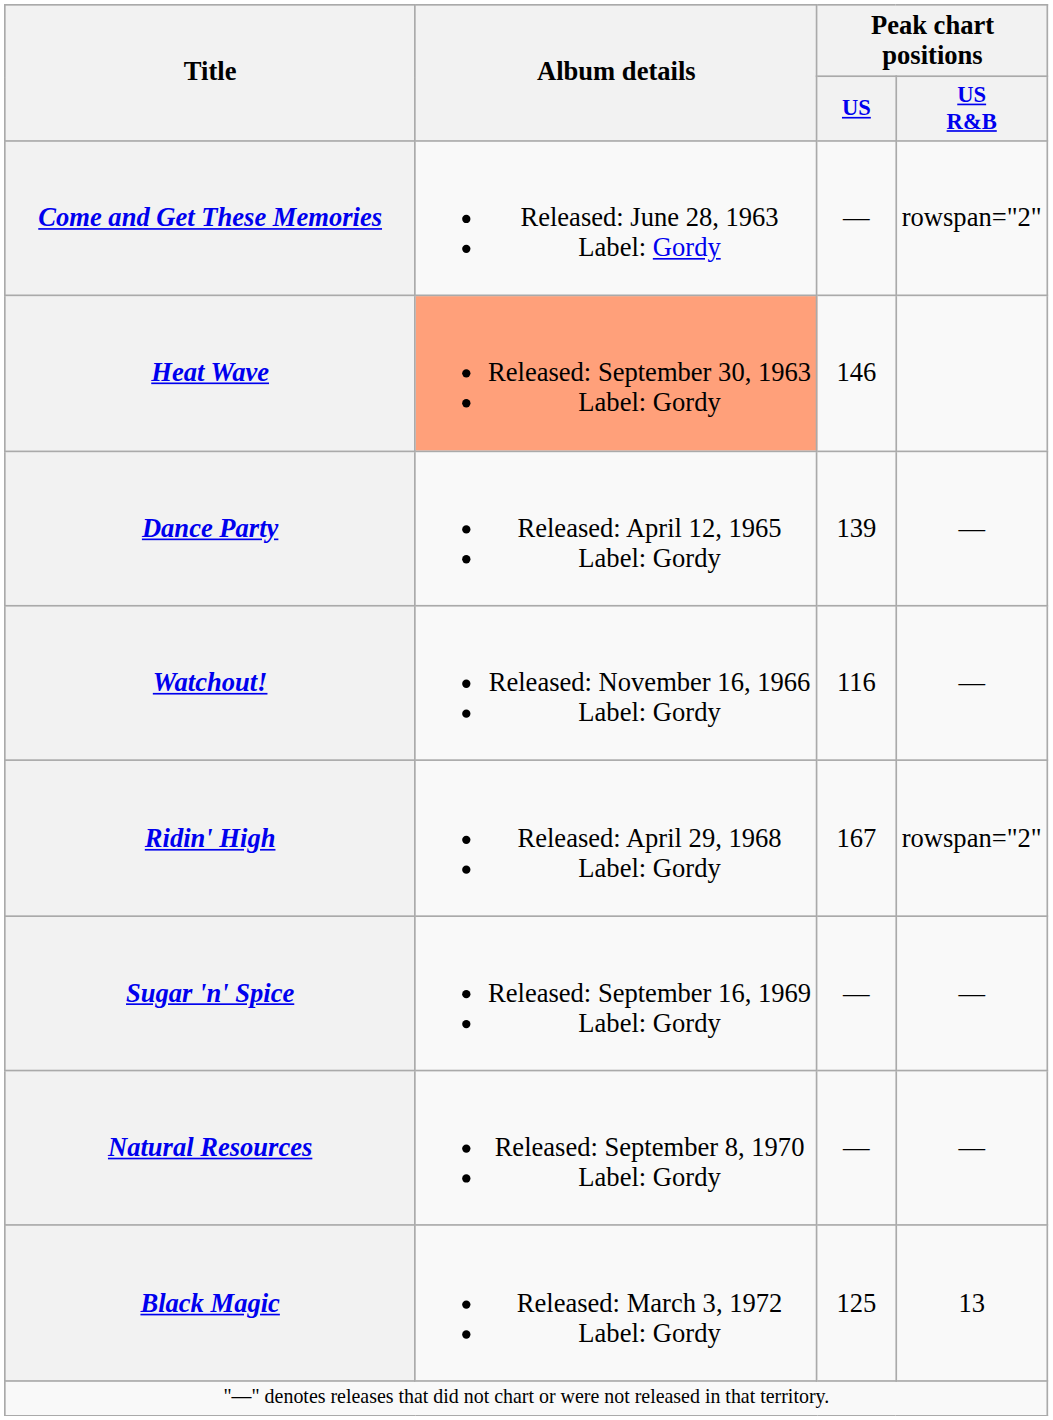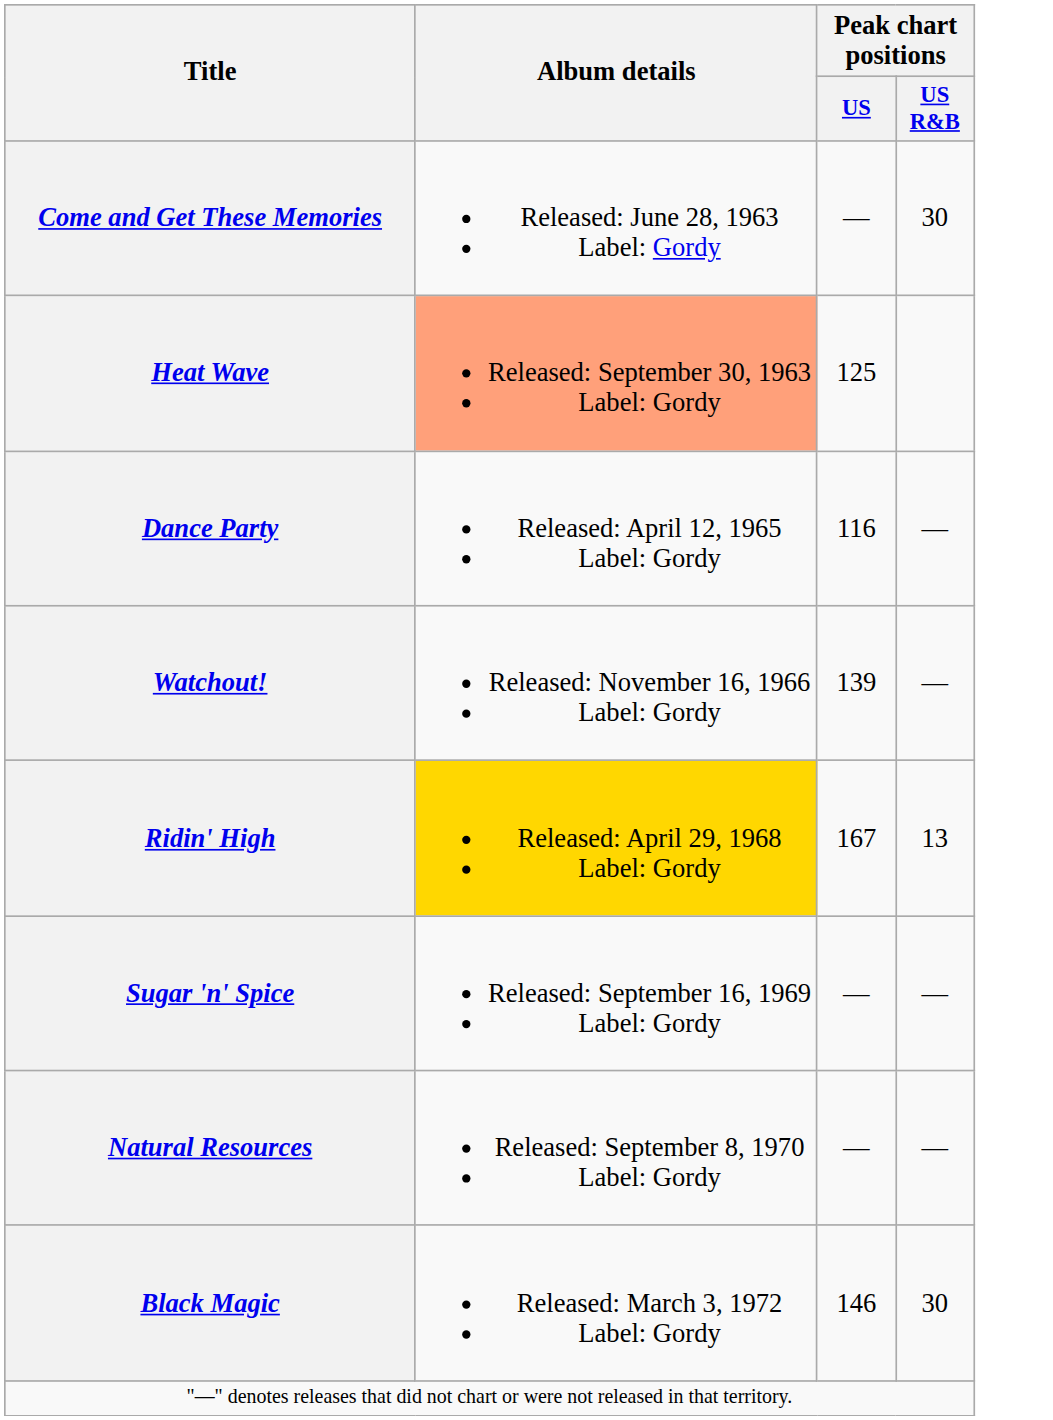(972, 217) rowspan="2" -> (935, 217) 30
(856, 372) 146 -> (856, 372) 125
(856, 527) 139 -> (856, 527) 116
(856, 682) 116 -> (856, 682) 139
(616, 853) no background -> (616, 853) gold background
(972, 837) rowspan="2" -> (935, 837) 13
(856, 1302) 125 -> (856, 1302) 146
(972, 1302) 13 -> (935, 1302) 30
